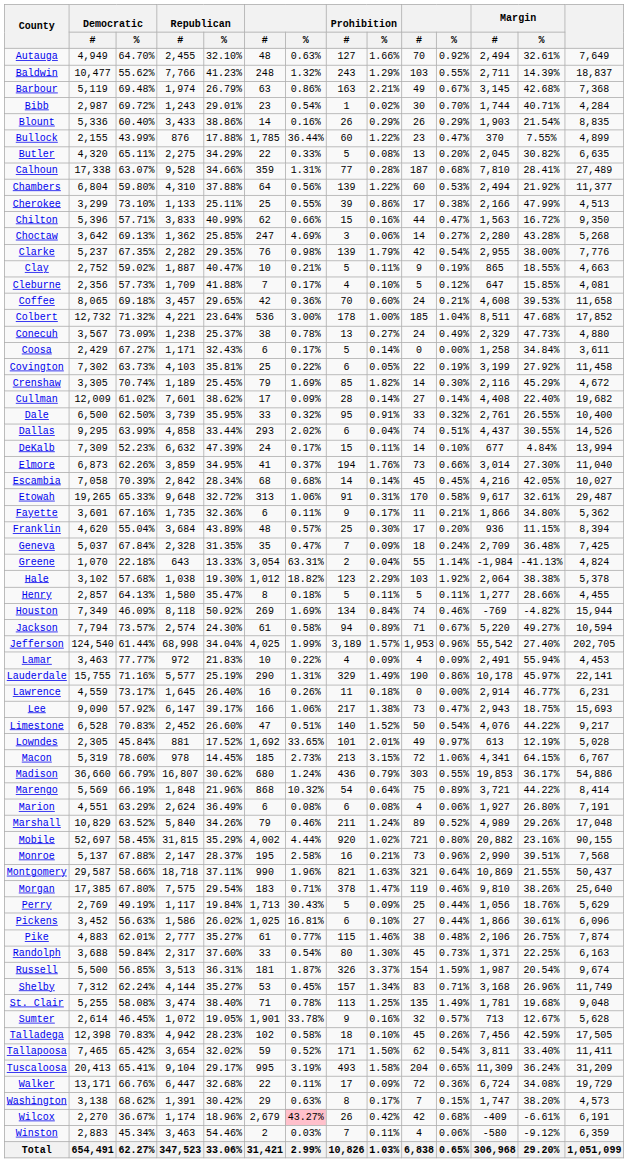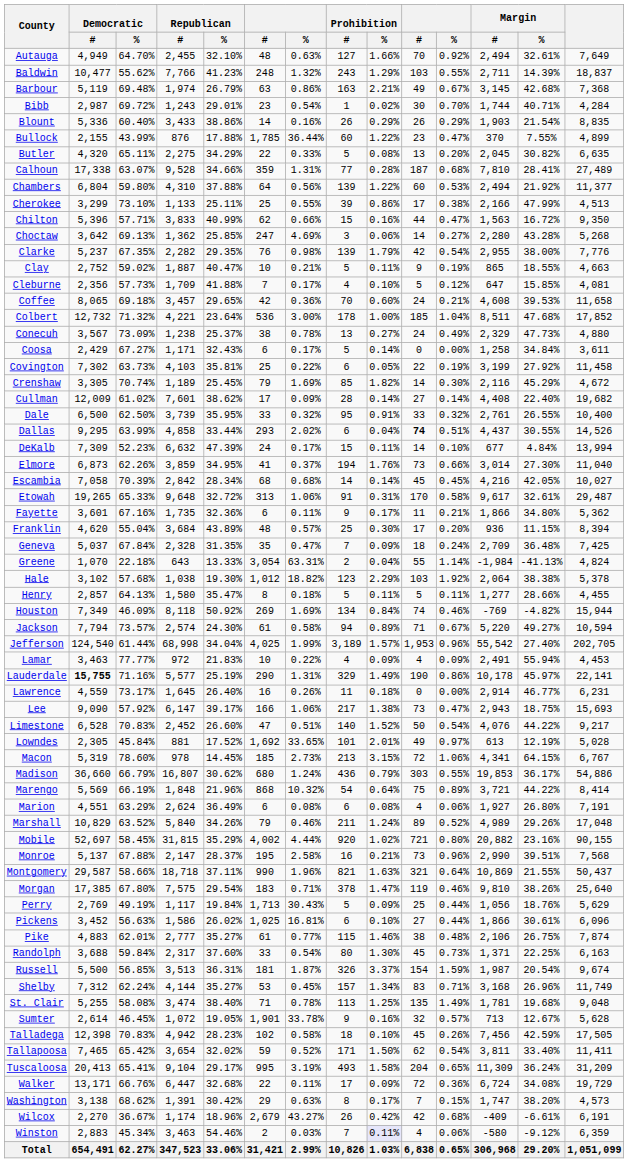(419, 432) normal -> (419, 432) bold
(93, 677) normal -> (93, 677) bold
(306, 1117) pink background -> (306, 1117) no background
(384, 1133) no background -> (384, 1133) lavender background
